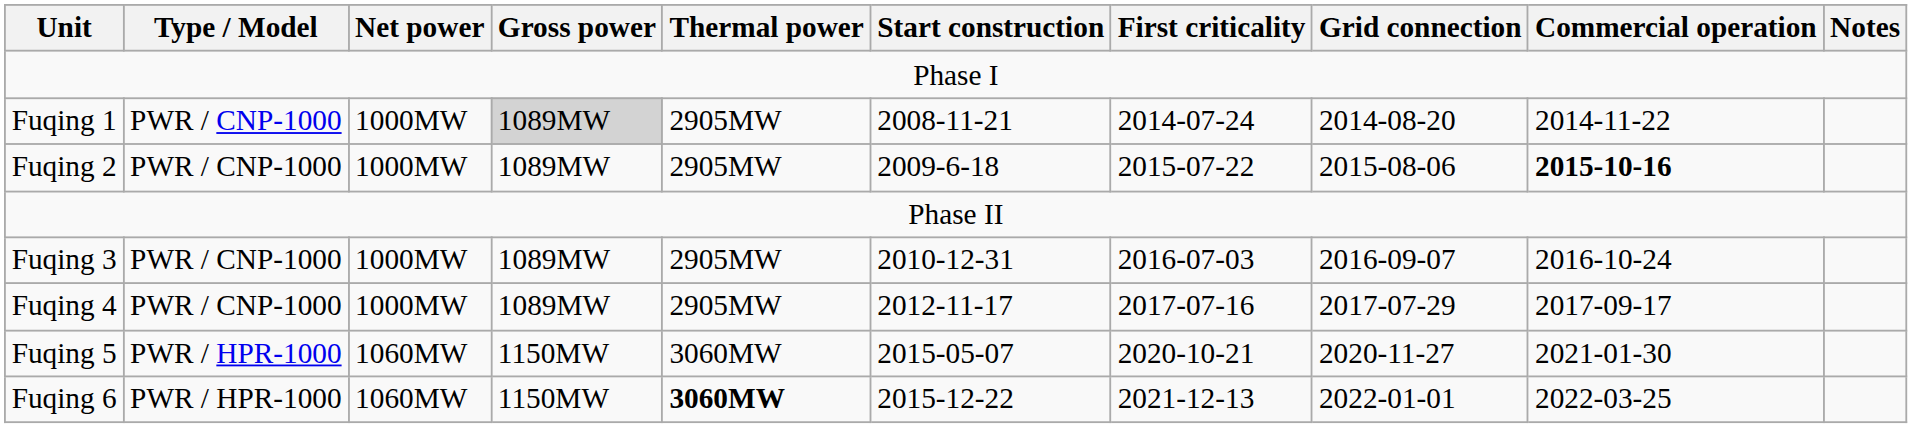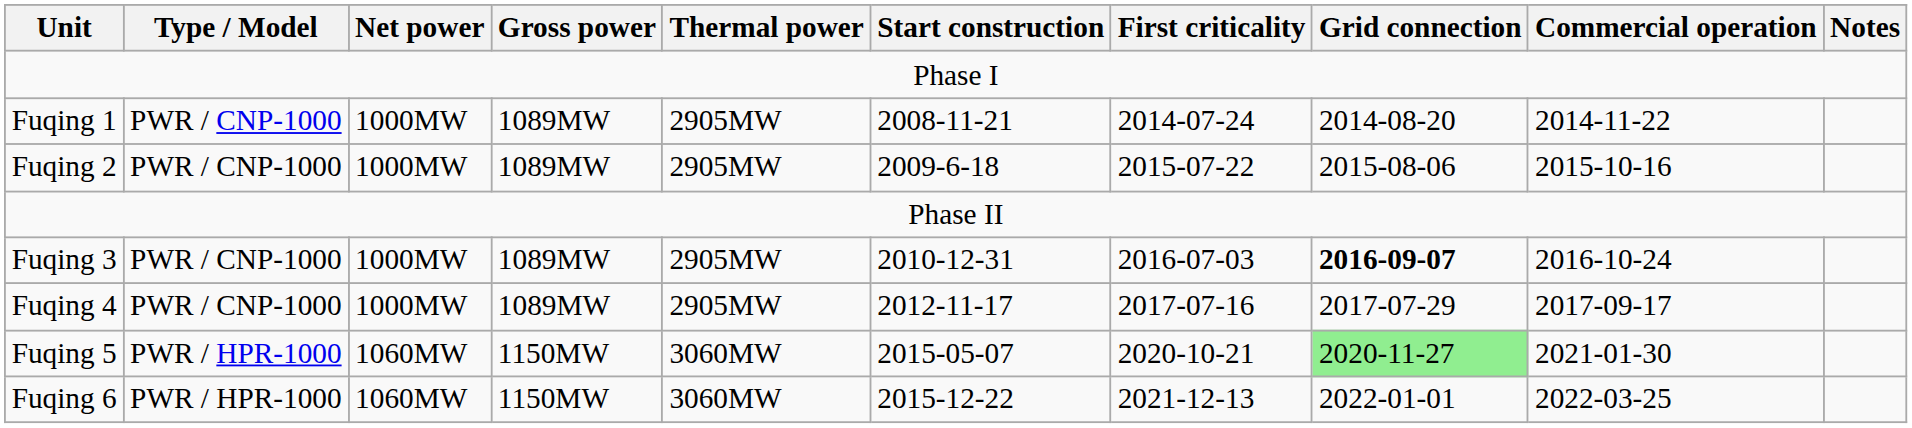(554, 120) lightgrey background -> (554, 120) no background
(1603, 167) bold -> (1603, 167) normal
(1387, 259) normal -> (1387, 259) bold
(1387, 352) no background -> (1387, 352) lightgreen background
(727, 399) bold -> (726, 399) normal
